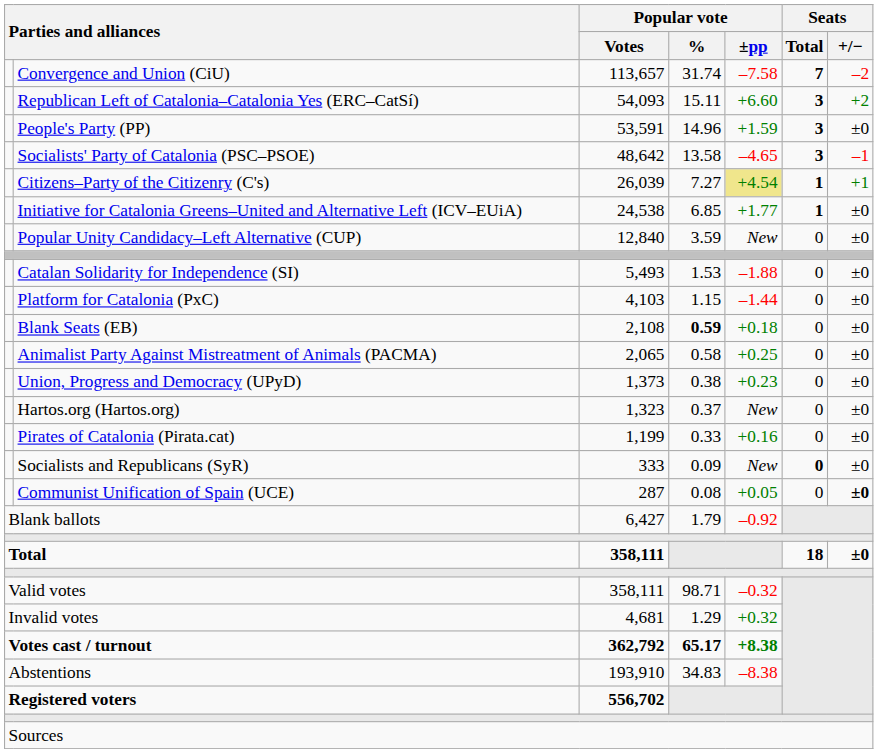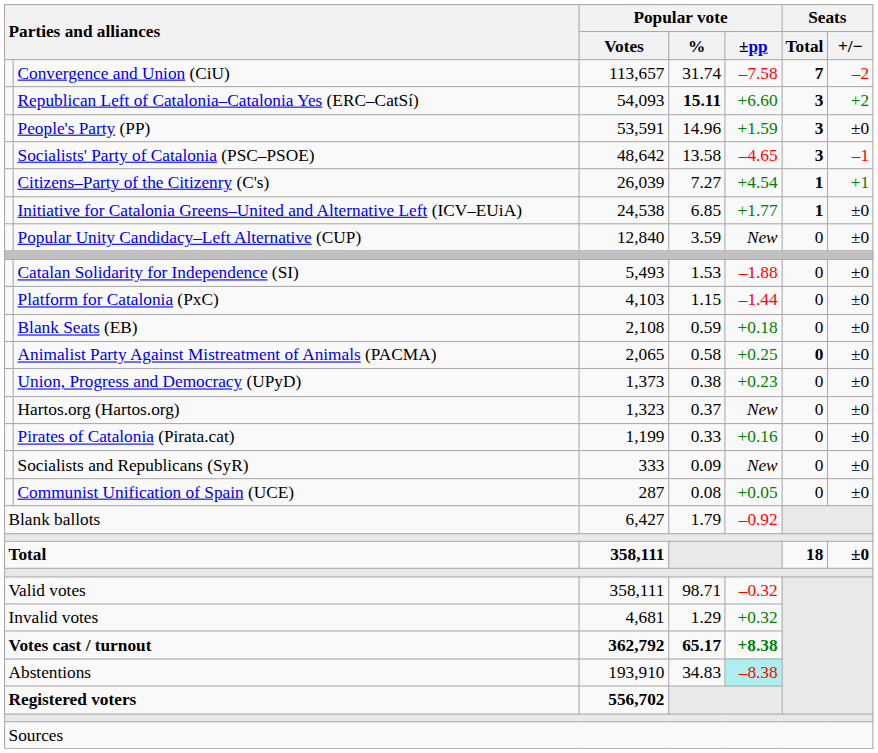(702, 100) normal -> (702, 100) bold
(758, 182) khaki background -> (758, 182) no background
(706, 327) bold -> (706, 327) normal
(819, 355) normal -> (819, 355) bold
(819, 464) bold -> (819, 464) normal
(860, 492) bold -> (860, 492) normal
(758, 672) no background -> (758, 672) paleturquoise background
